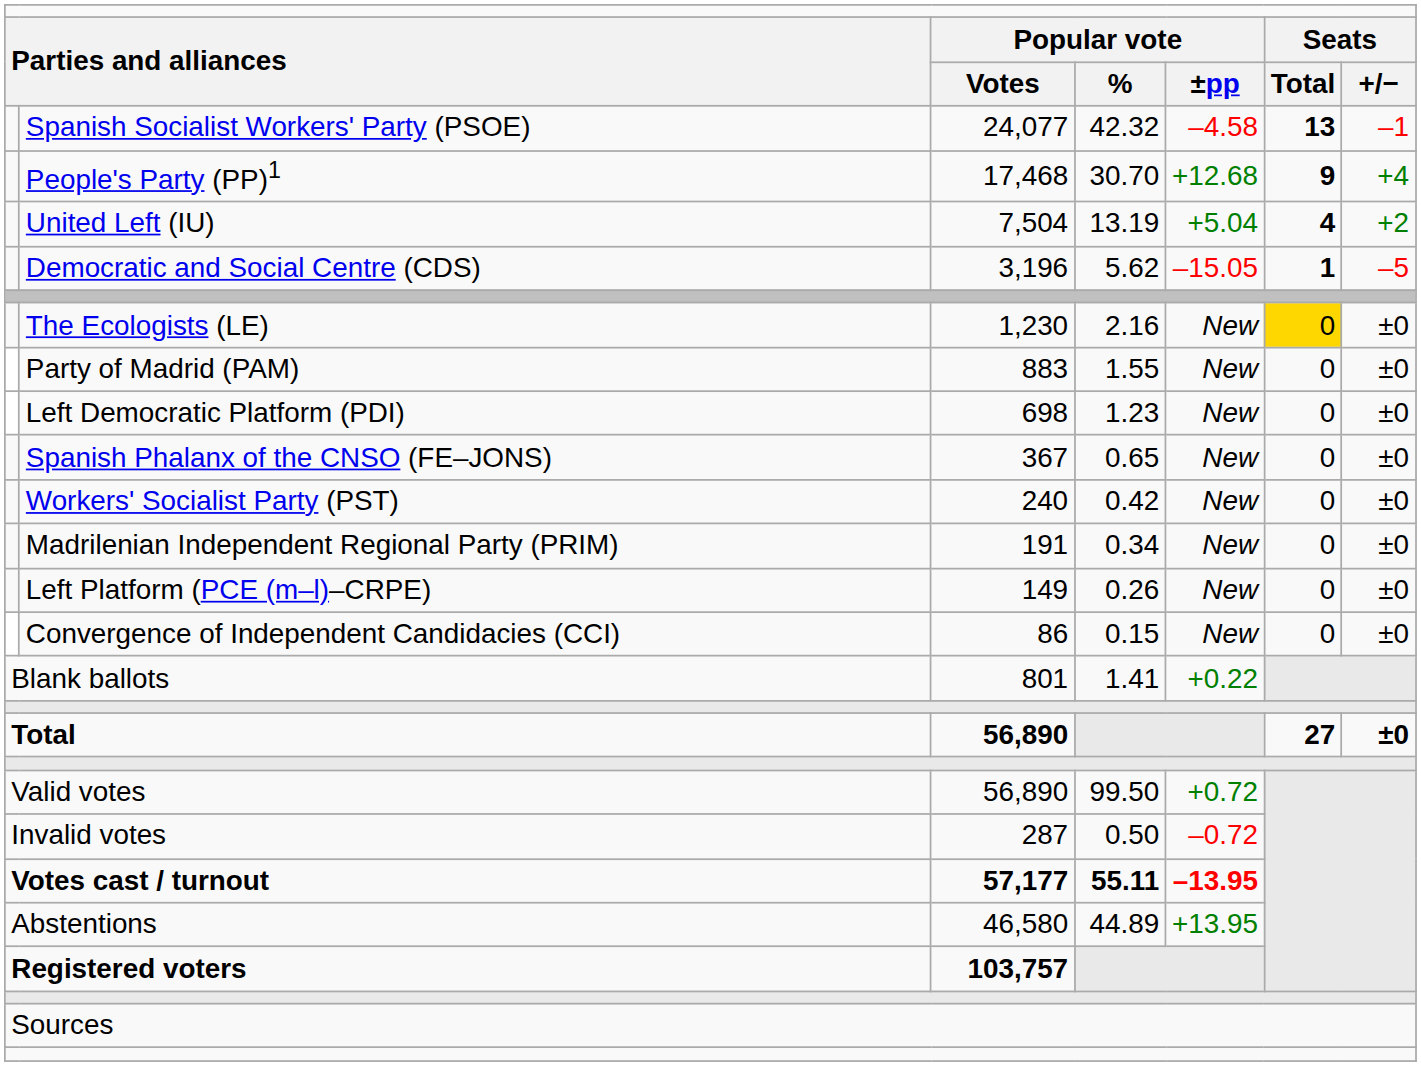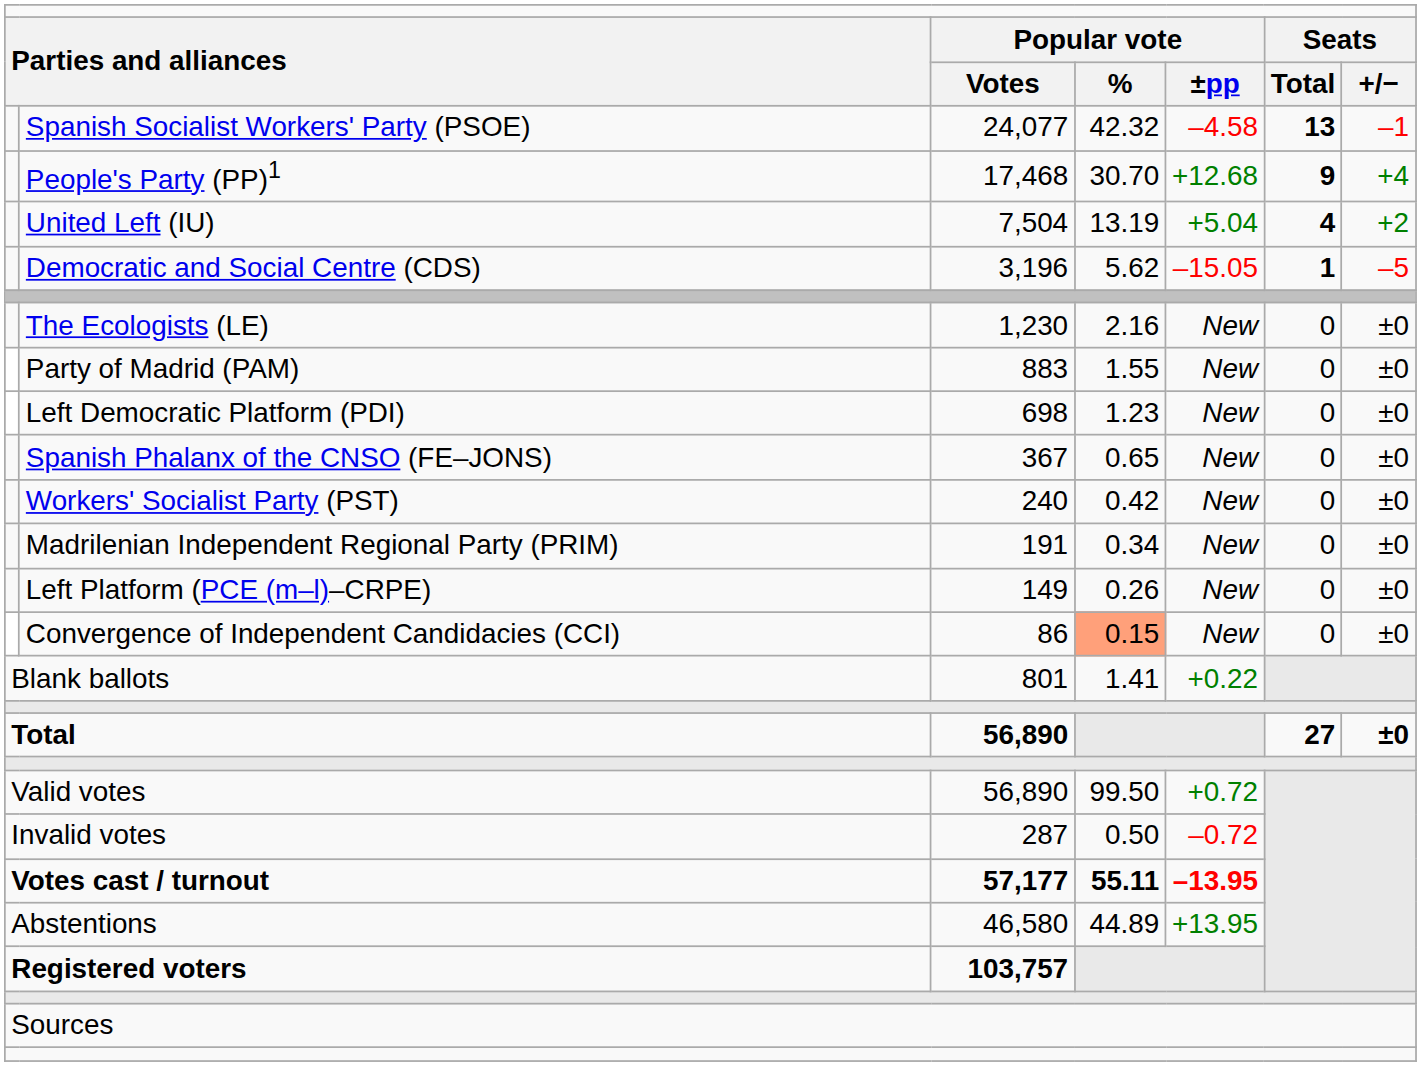(1328, 324) gold background -> (1328, 324) no background
(1132, 633) no background -> (1132, 633) lightsalmon background
